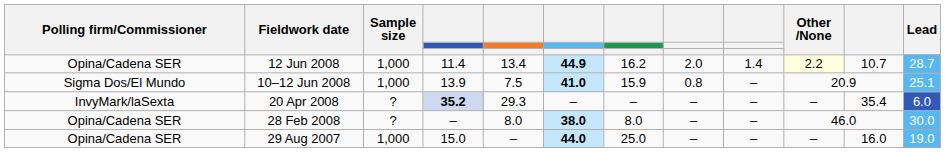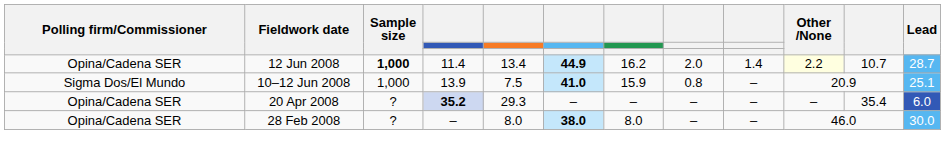(393, 64) normal -> (393, 64) bold
(124, 101) InvyMark/laSexta -> (124, 101) Opina/Cadena SER
- row: (304, 139)
